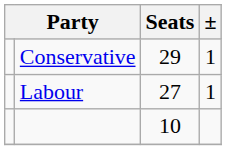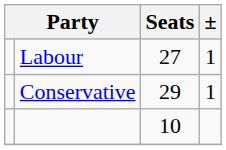rows swapped: (78, 56) <-> (51, 91)
